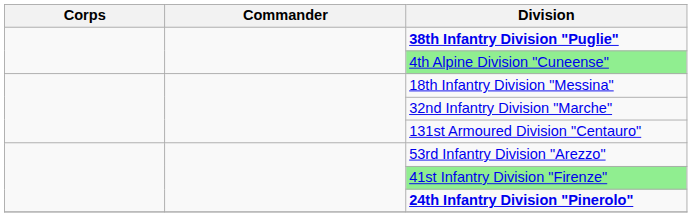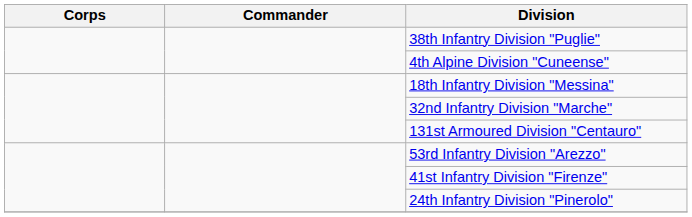(514, 39) bold -> (505, 39) normal
(509, 62) lightgreen background -> (509, 62) no background
(508, 177) lightgreen background -> (508, 177) no background
(521, 200) bold -> (511, 200) normal
